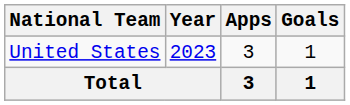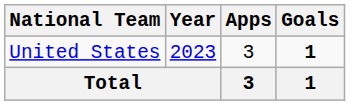(310, 52) normal -> (310, 52) bold
